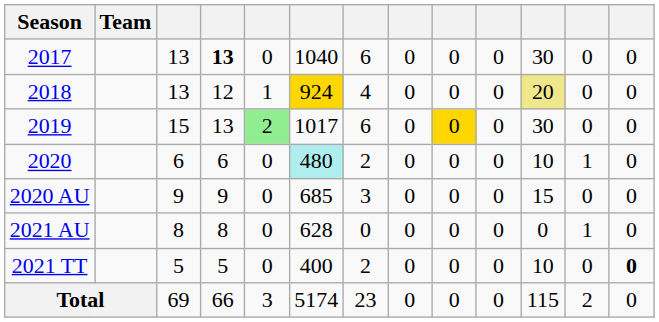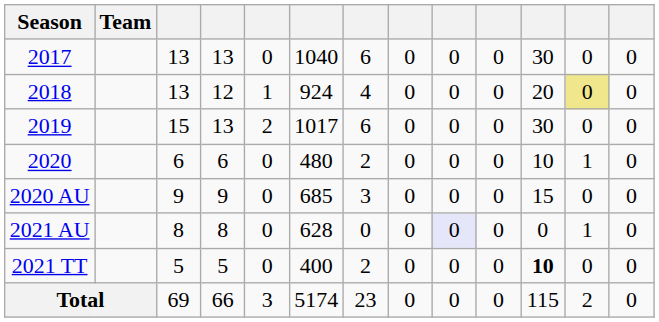(223, 56) bold -> (223, 56) normal
(316, 91) gold background -> (316, 91) no background
(543, 91) khaki background -> (543, 91) no background
(587, 91) no background -> (587, 91) khaki background
(267, 126) lightgreen background -> (267, 126) no background
(454, 126) gold background -> (454, 126) no background
(316, 160) paleturquoise background -> (316, 160) no background
(454, 230) no background -> (454, 230) lavender background
(543, 265) normal -> (543, 265) bold
(632, 265) bold -> (632, 265) normal
